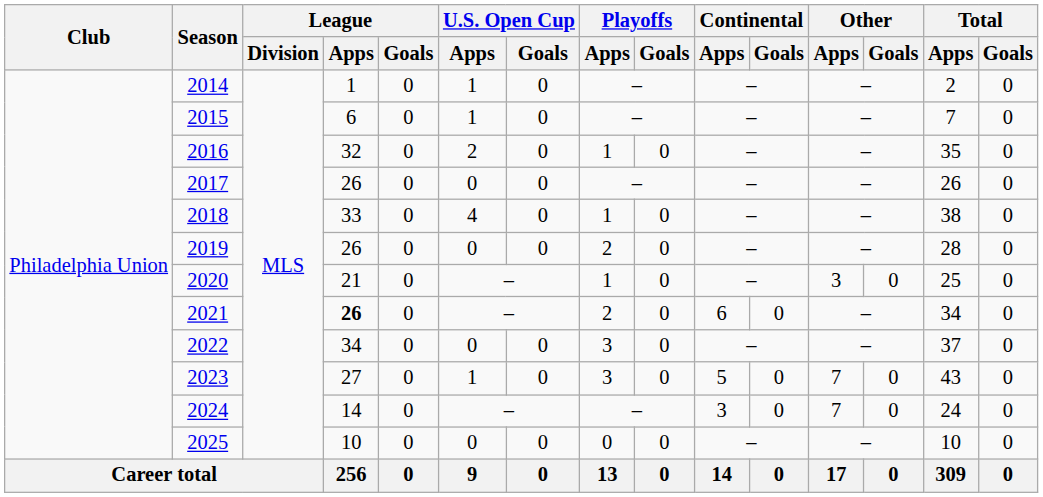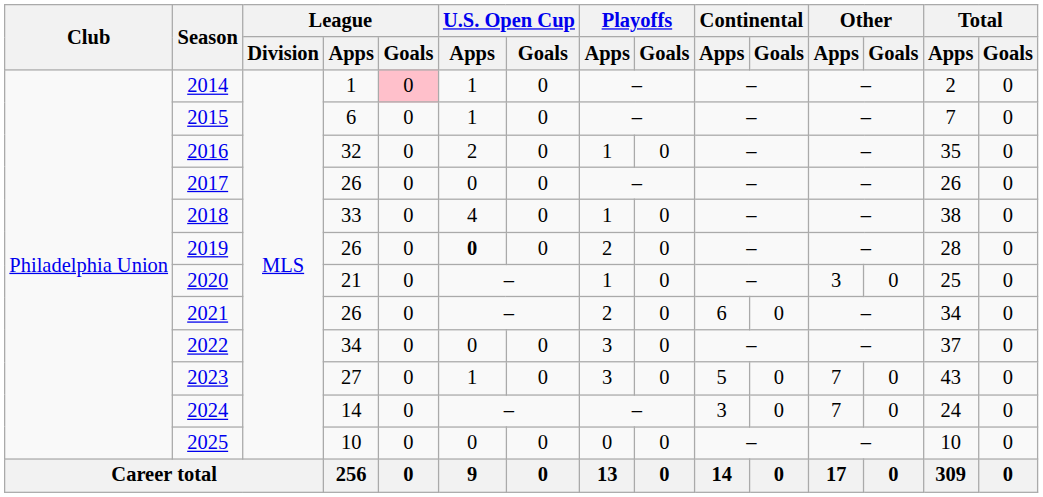(408, 85) no background -> (408, 85) pink background
(472, 248) normal -> (472, 248) bold
(351, 313) bold -> (351, 313) normal
